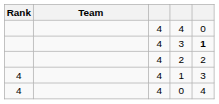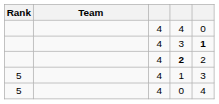(181, 60) normal -> (181, 60) bold
(19, 75) 4 -> (19, 75) 5
(19, 91) 4 -> (19, 91) 5
